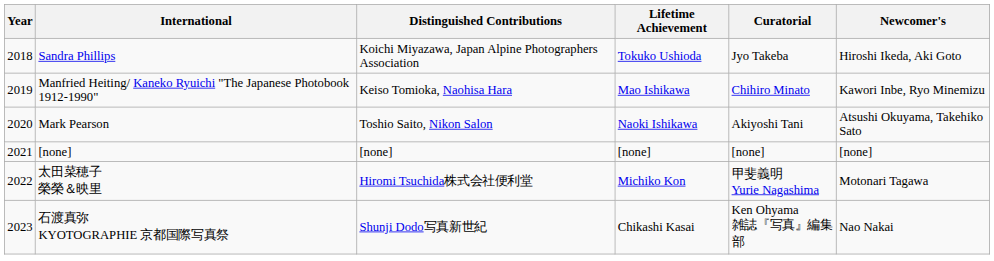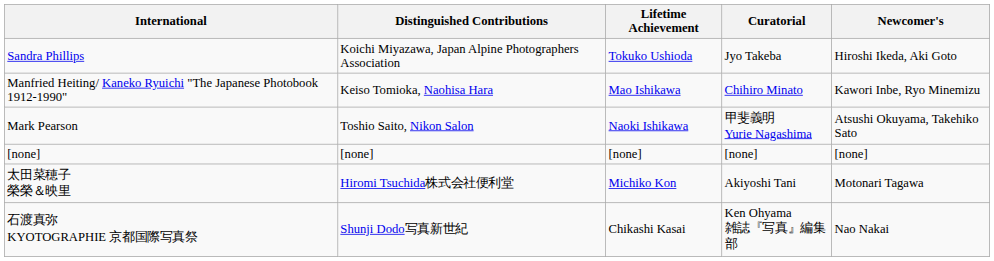- column: (20, 21)
(767, 124) Akiyoshi Tani -> (768, 126) 甲斐義明 Yurie Nagashima
(775, 181) 甲斐義明 Yurie Nagashima -> (760, 183) Akiyoshi Tani
